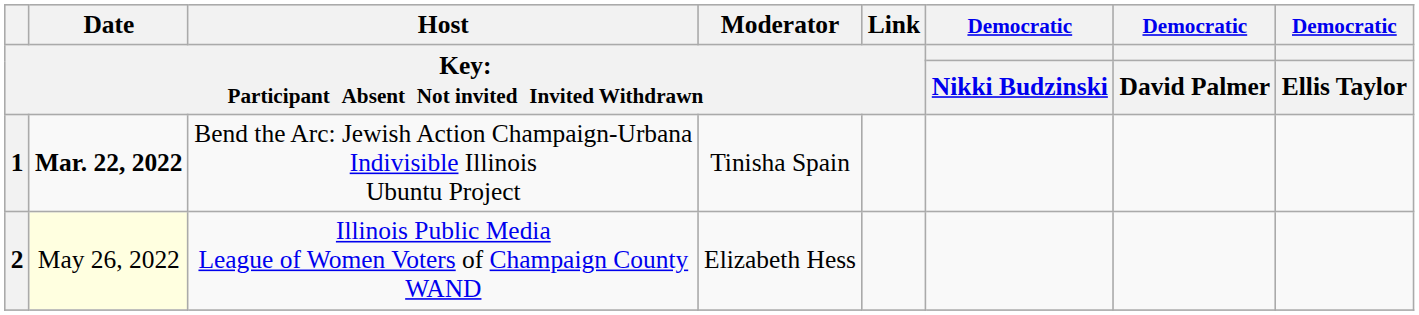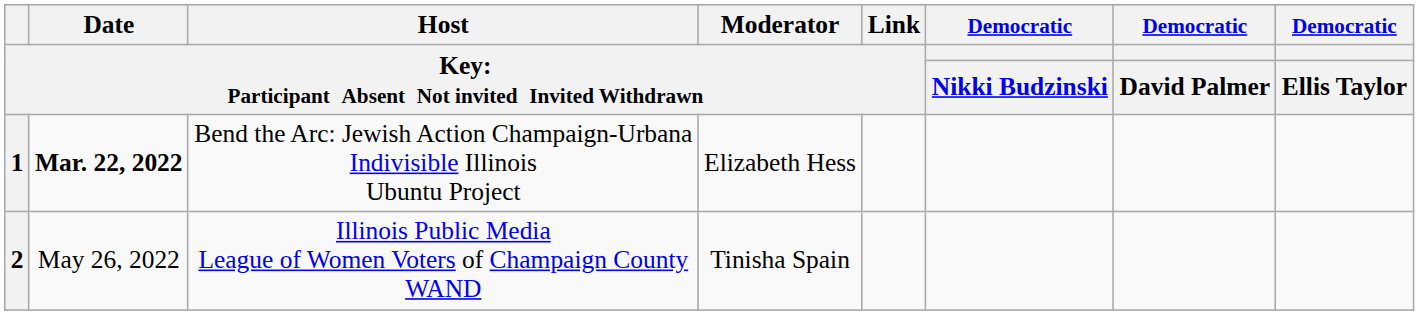(780, 162) Tinisha Spain -> (780, 162) Elizabeth Hess
(109, 260) lightyellow background -> (109, 260) no background
(780, 260) Elizabeth Hess -> (780, 260) Tinisha Spain
